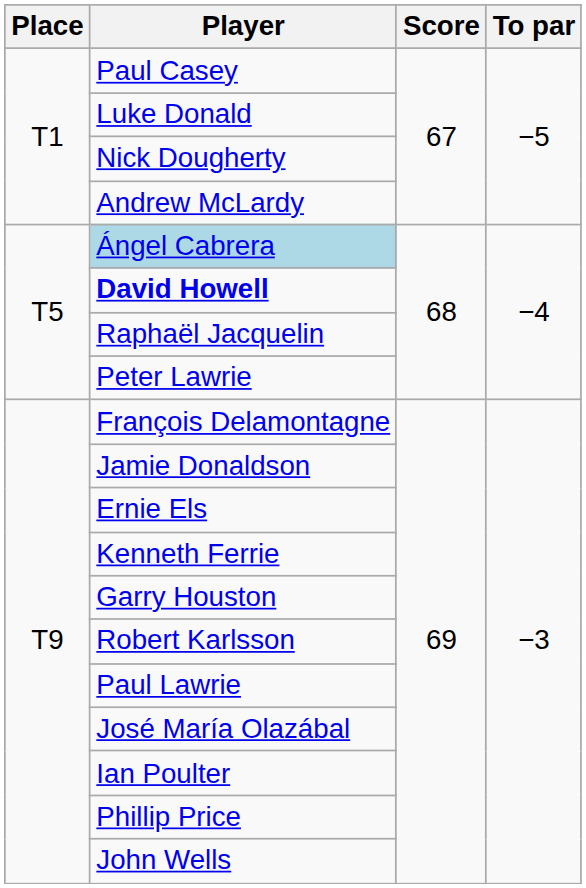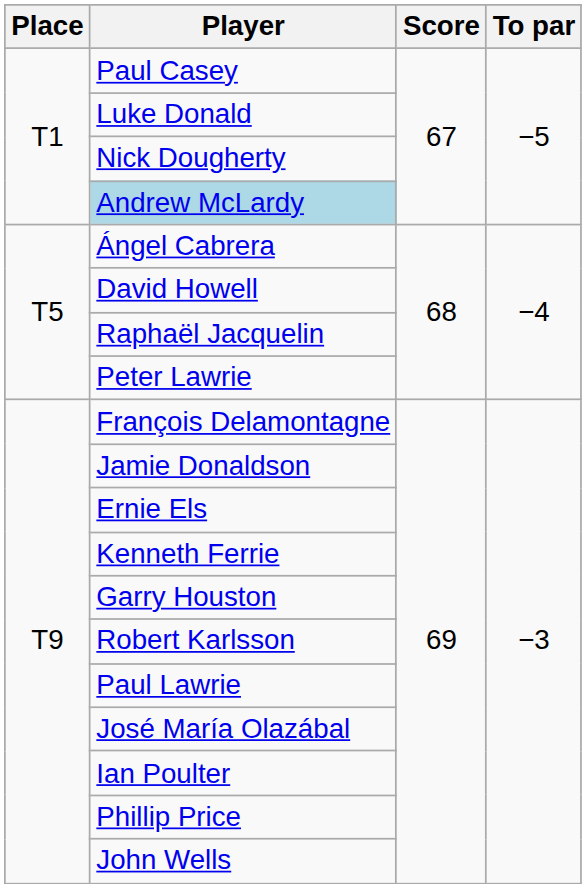(200, 202) no background -> (200, 202) lightblue background
(186, 245) lightblue background -> (186, 245) no background
(182, 289) bold -> (177, 289) normal
